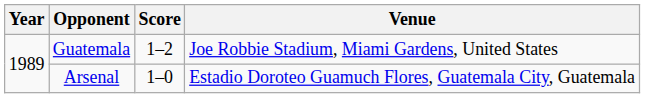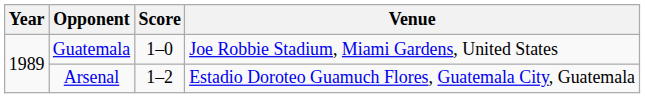(160, 49) 1–2 -> (160, 49) 1–0
(160, 78) 1–0 -> (160, 78) 1–2
